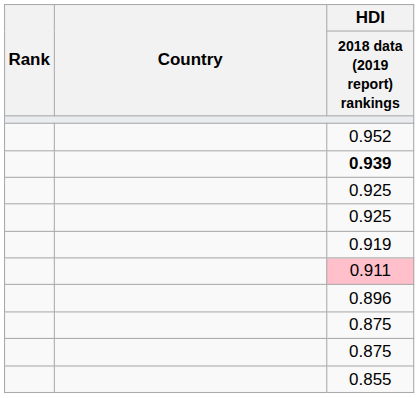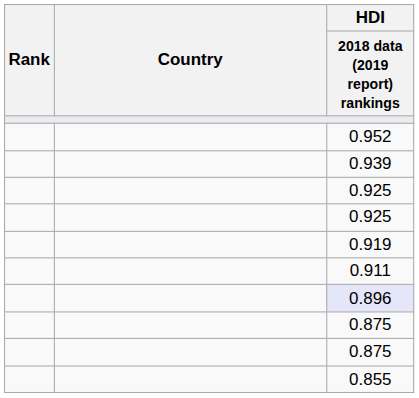(370, 163) bold -> (370, 163) normal
(370, 271) pink background -> (370, 271) no background
(370, 298) no background -> (370, 298) lavender background
